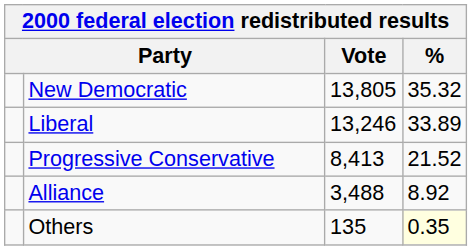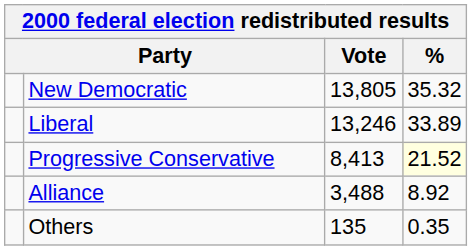(435, 158) no background -> (435, 158) lightyellow background
(429, 227) lightyellow background -> (429, 227) no background
